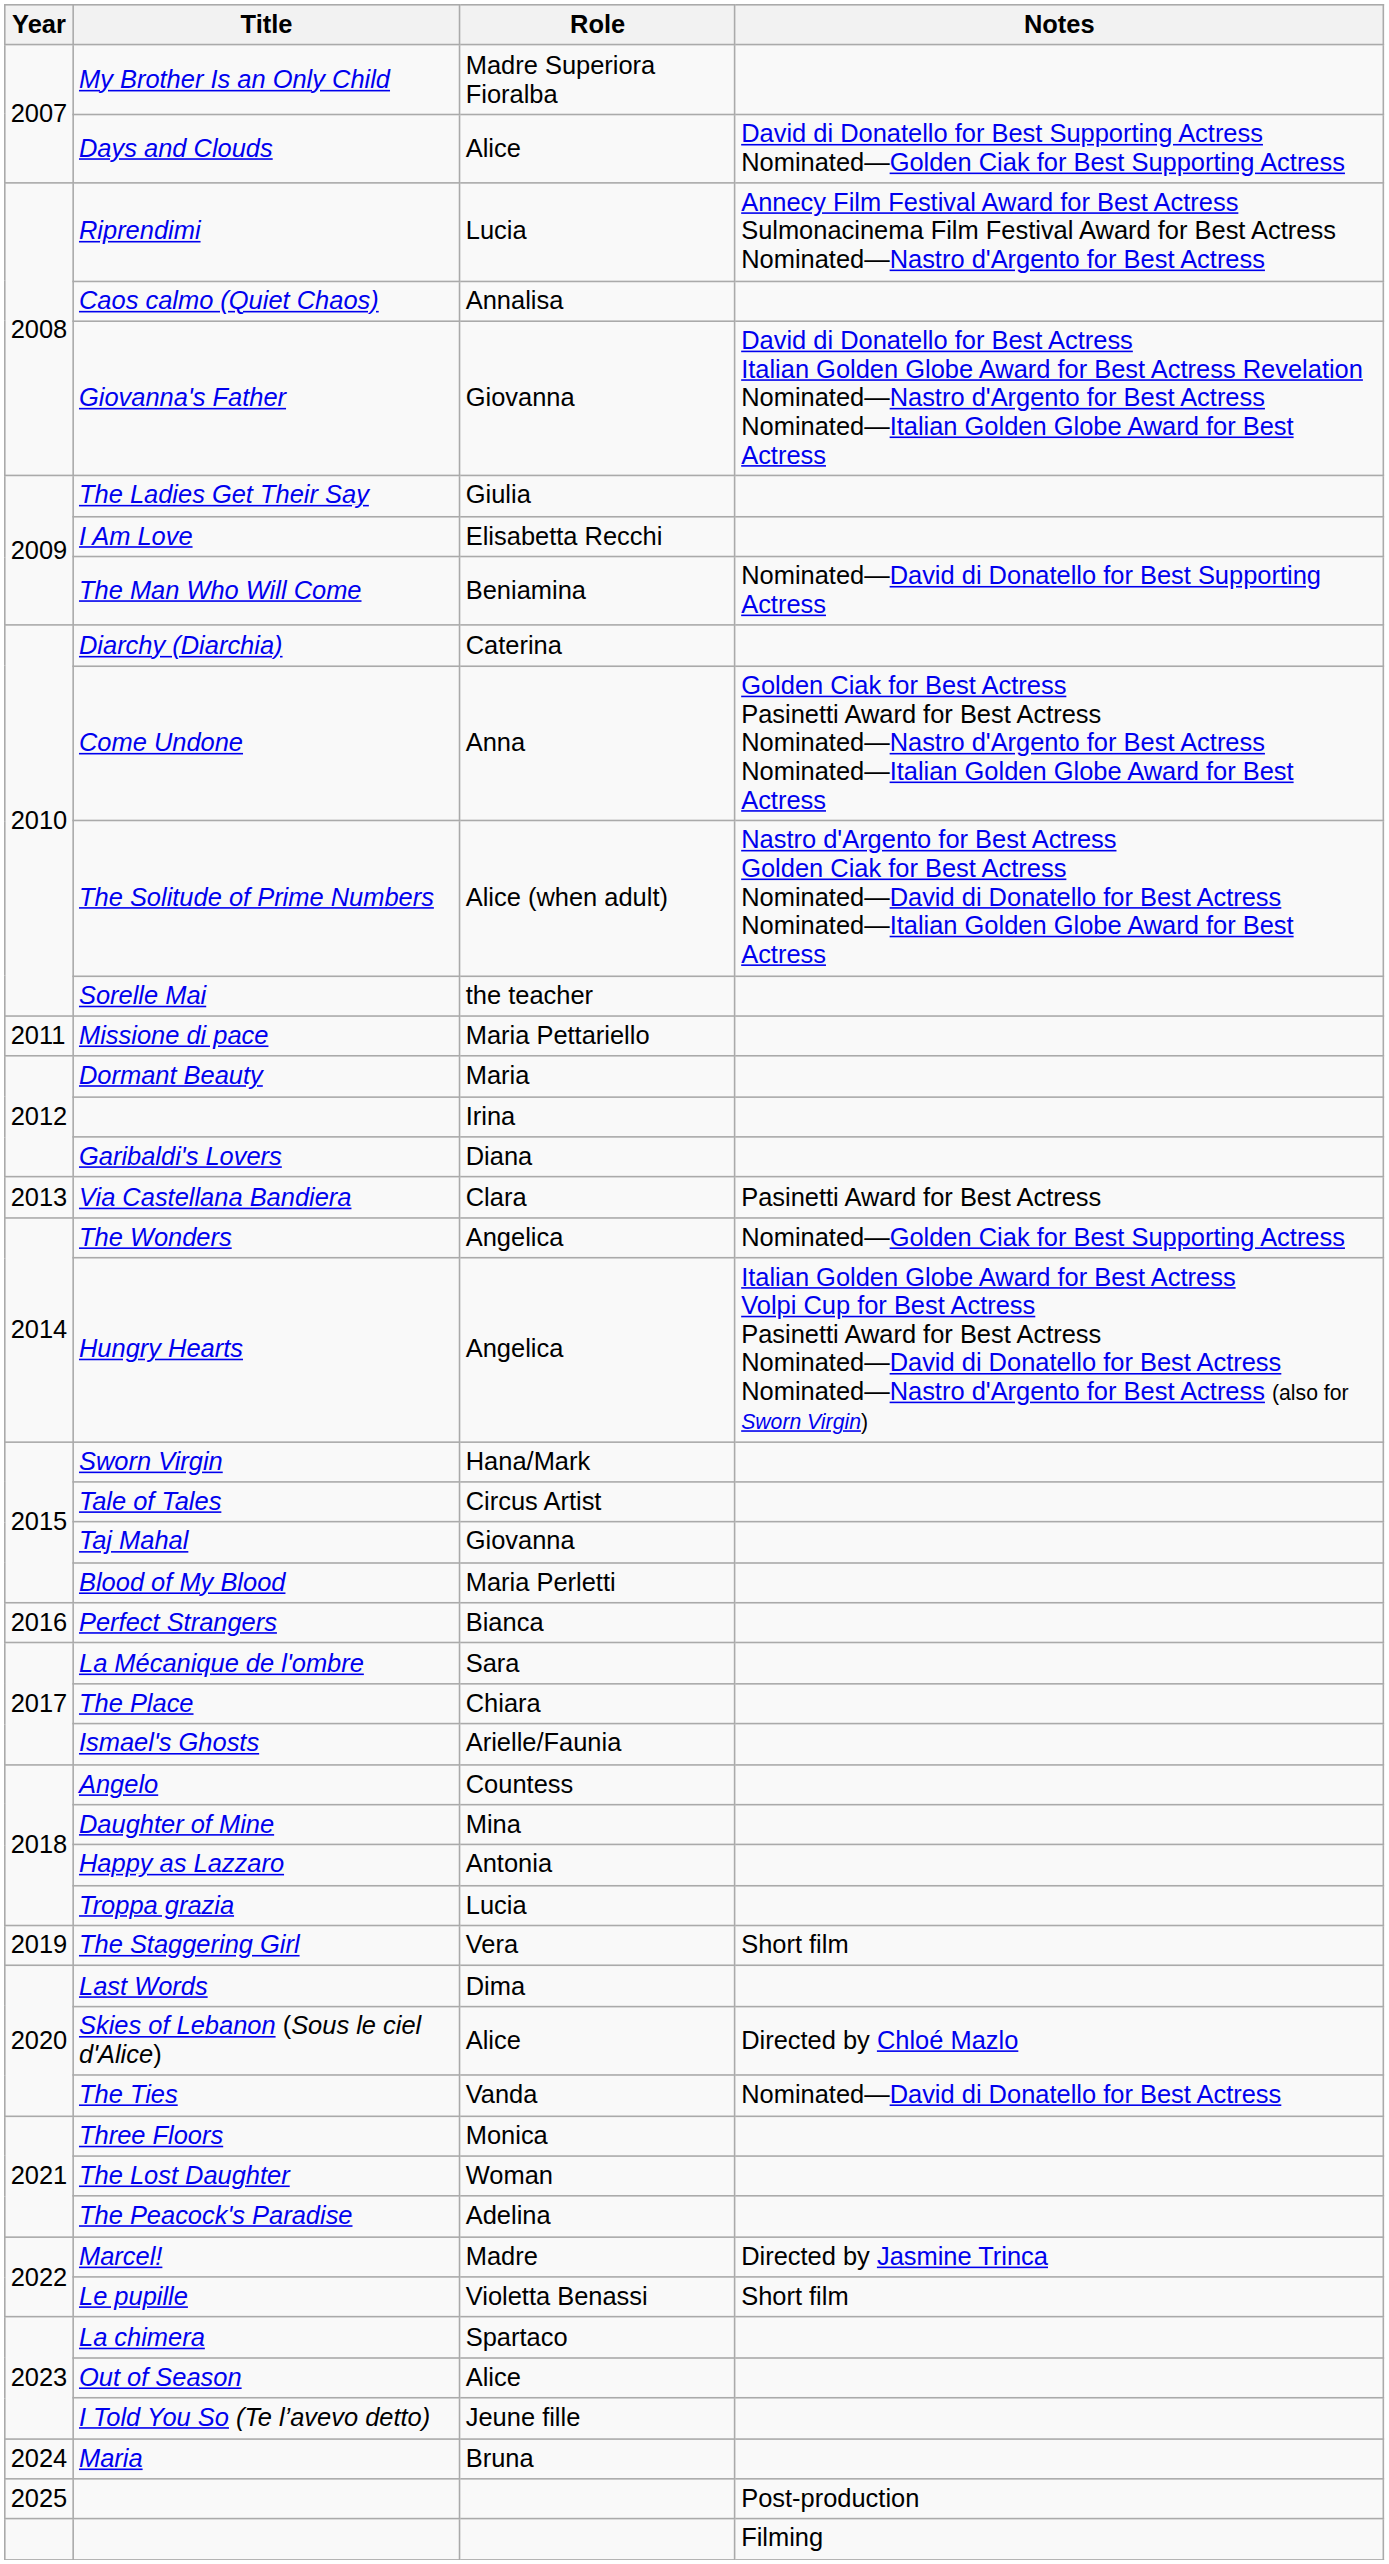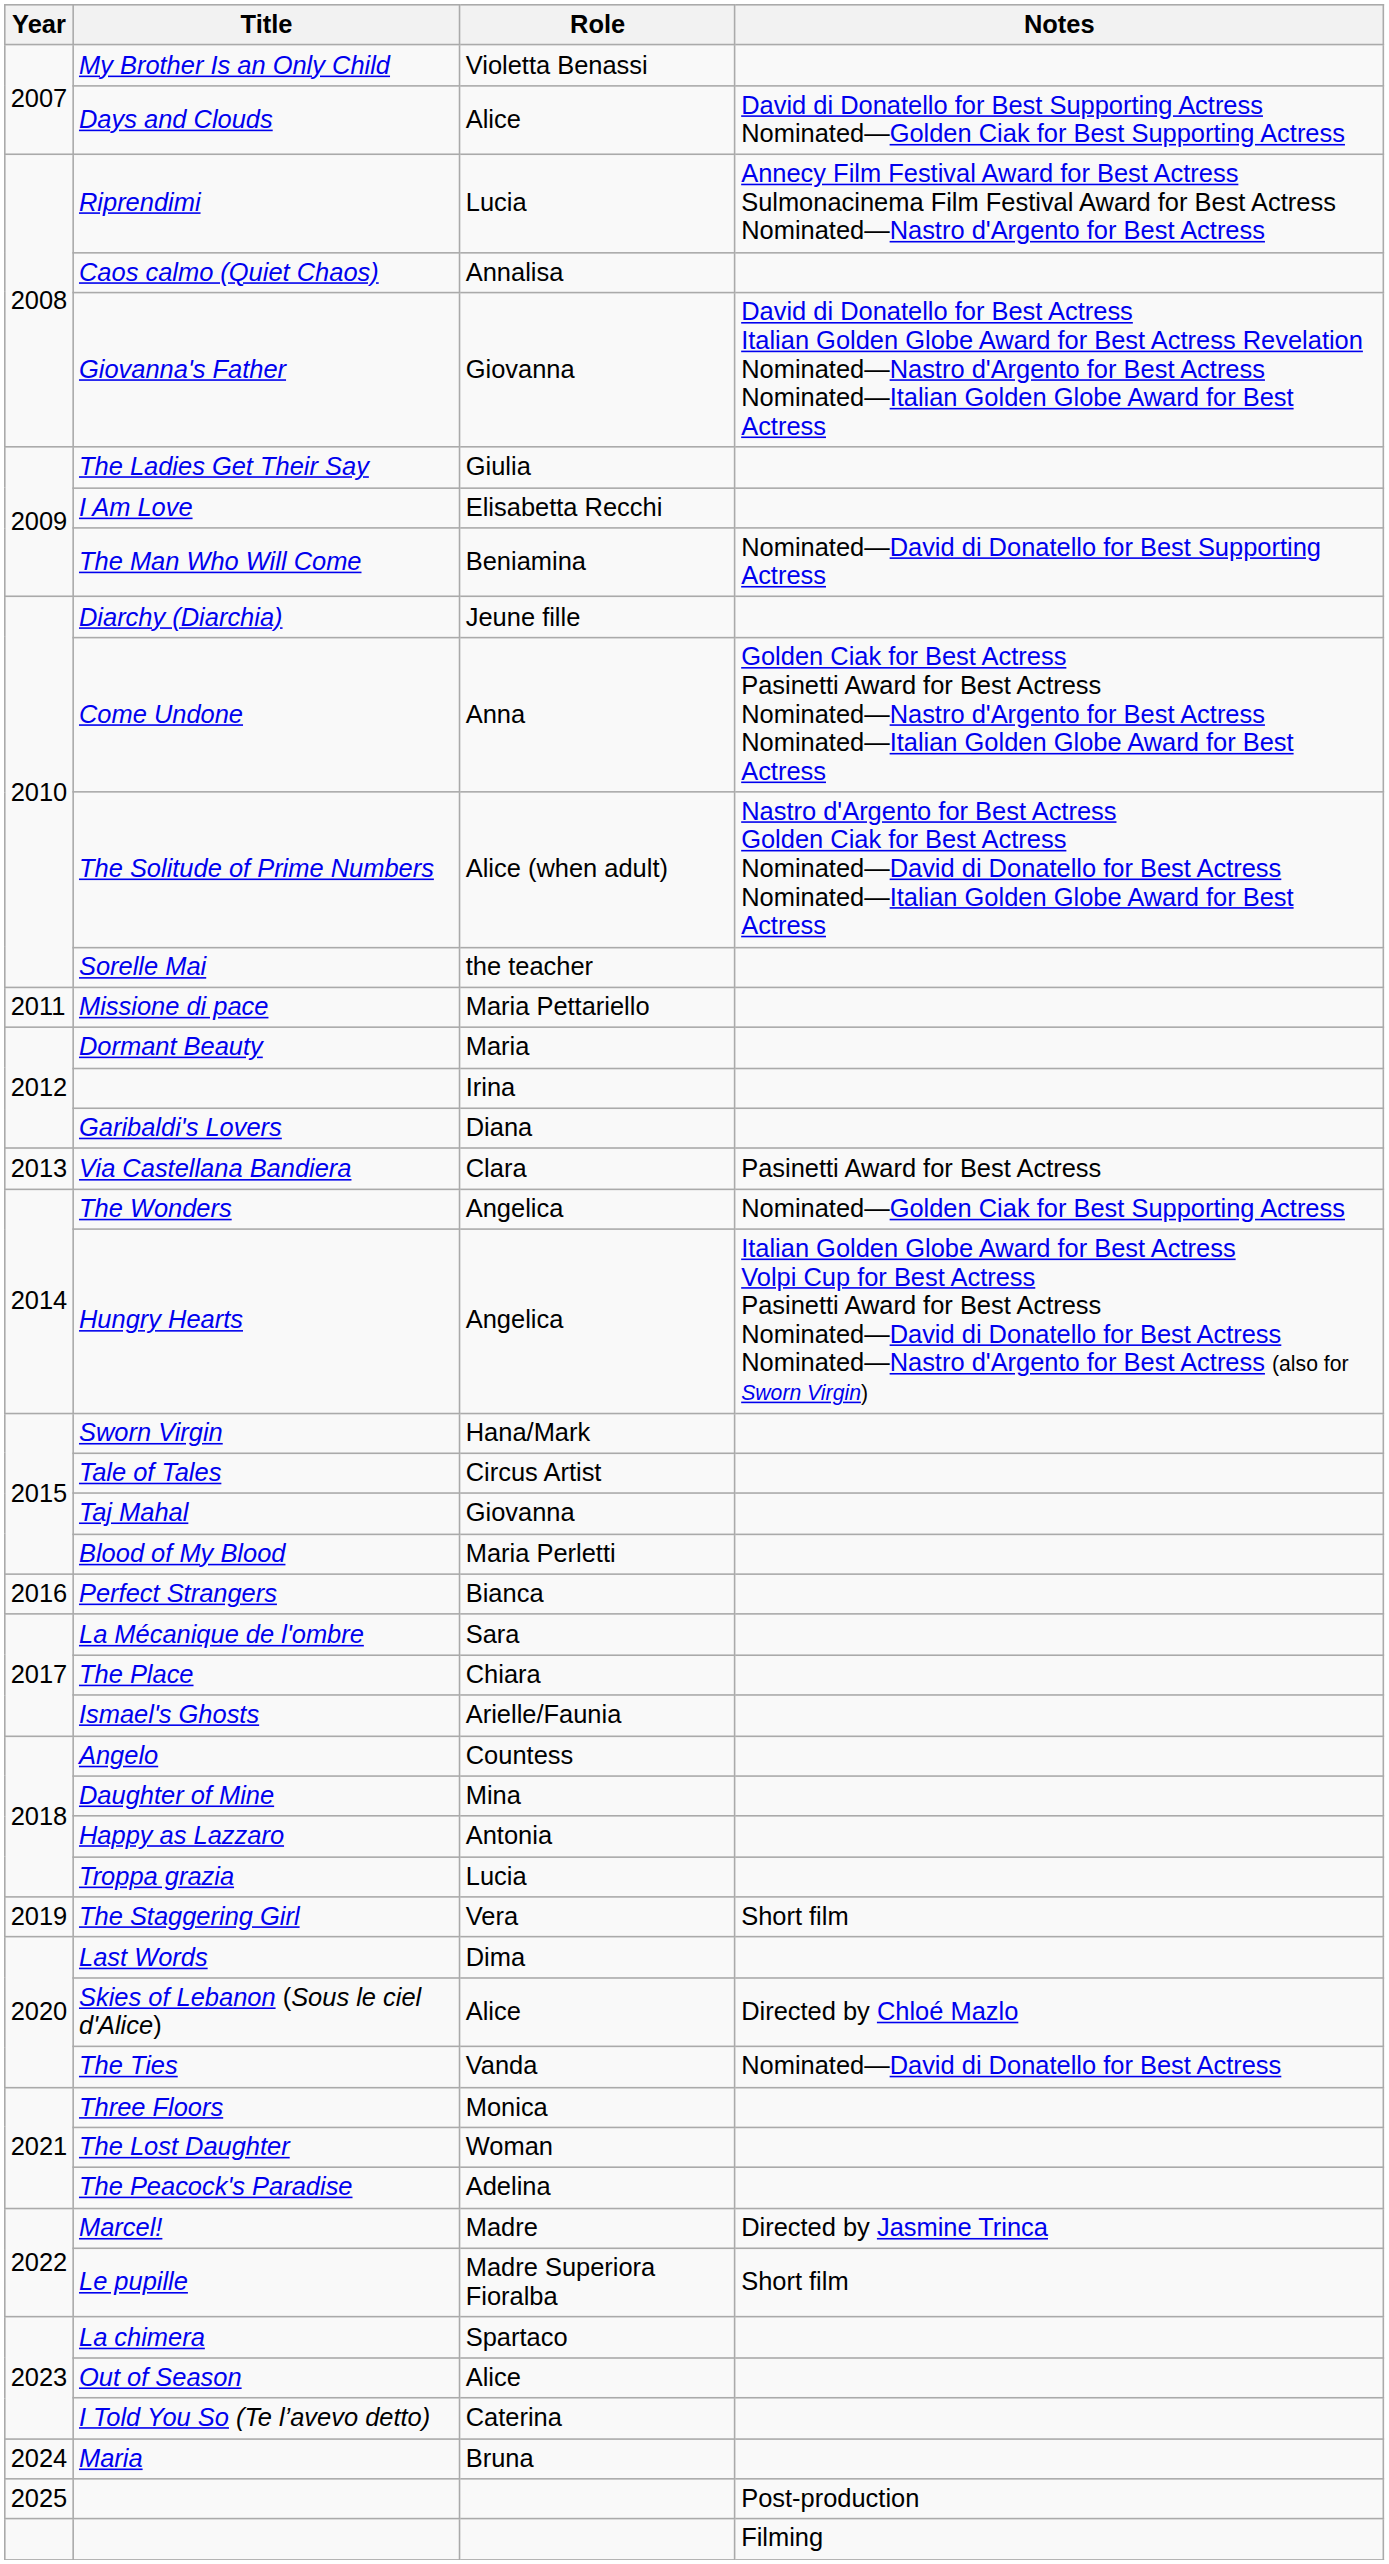(560, 79) Madre Superiora Fioralba -> (557, 65) Violetta Benassi
(514, 645) Caterina -> (523, 616) Jeune fille
(557, 2296) Violetta Benassi -> (560, 2282) Madre Superiora Fioralba
(523, 2417) Jeune fille -> (514, 2417) Caterina
